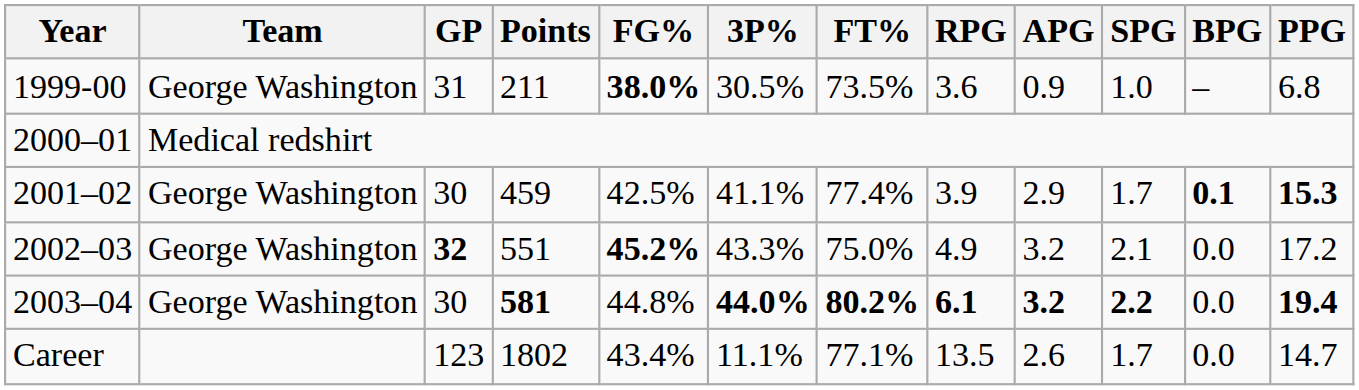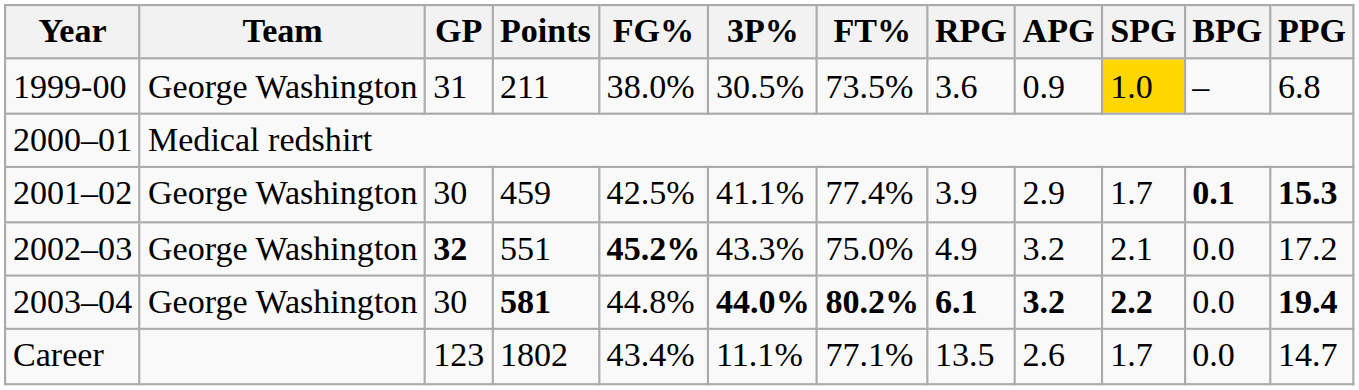(653, 85) bold -> (651, 85) normal
(1132, 85) no background -> (1132, 85) gold background
